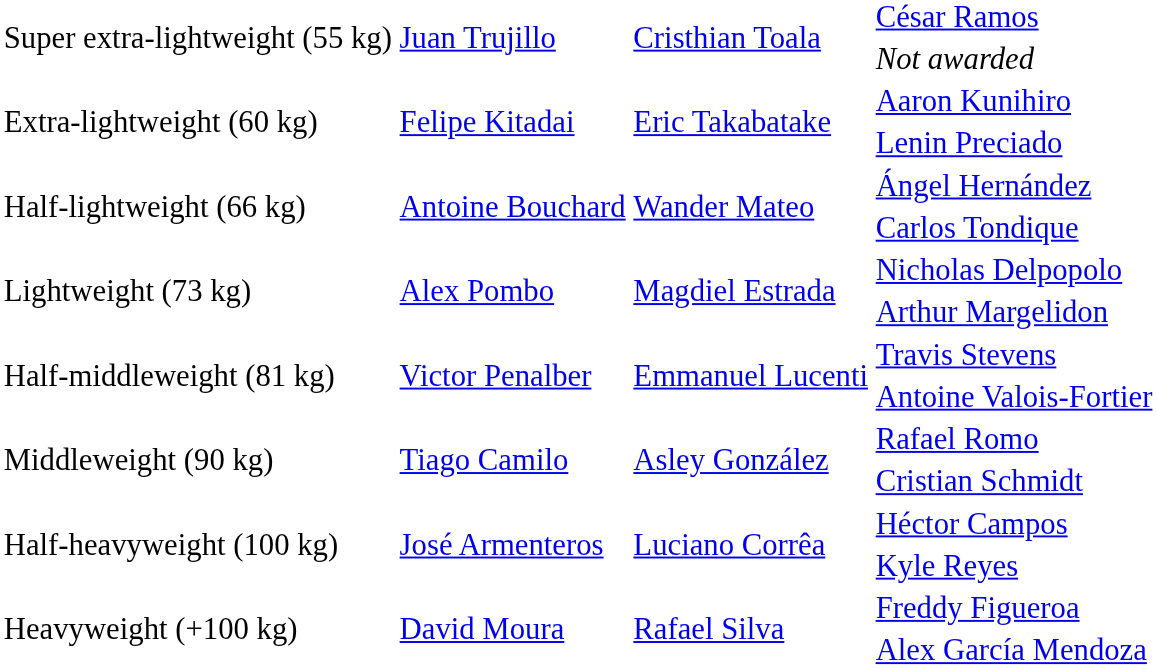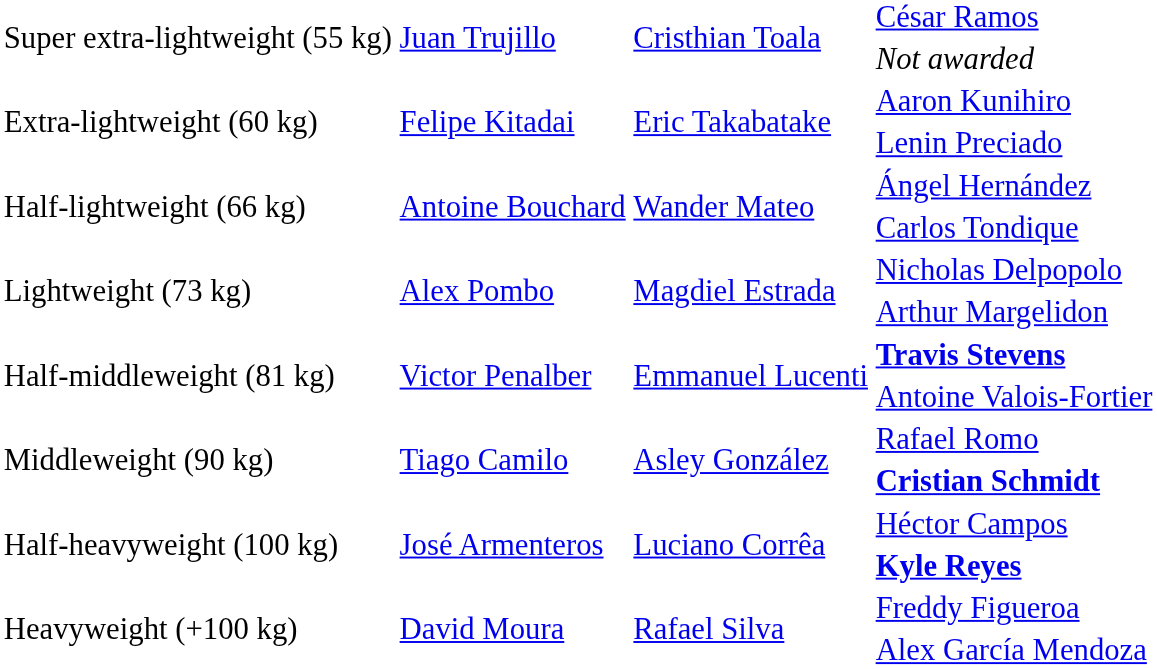(966, 354) normal -> (971, 354) bold
(979, 481) normal -> (988, 481) bold
(947, 565) normal -> (949, 565) bold
